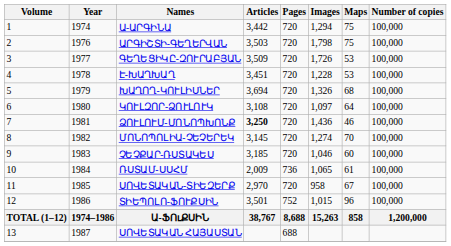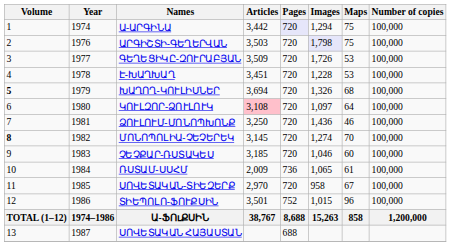(290, 27) no background -> (290, 27) lavender background
(321, 43) no background -> (321, 43) lavender background
(9, 90) normal -> (9, 90) bold
(257, 106) no background -> (257, 106) pink background
(257, 122) bold -> (257, 122) normal
(9, 138) normal -> (9, 138) bold
